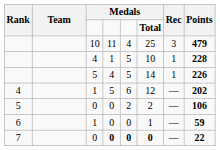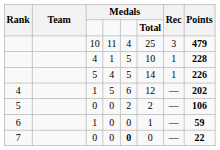(112, 138) bold -> (112, 138) normal
(150, 138) bold -> (150, 138) normal
